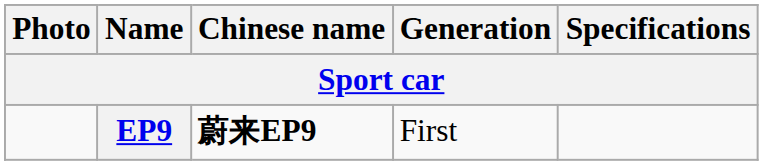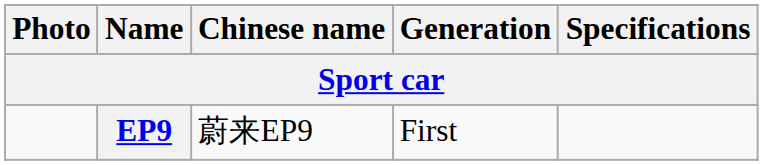(257, 130) bold -> (255, 130) normal
